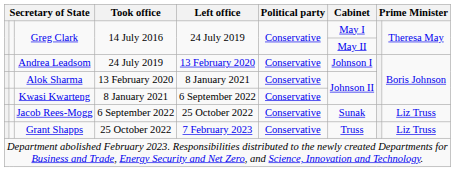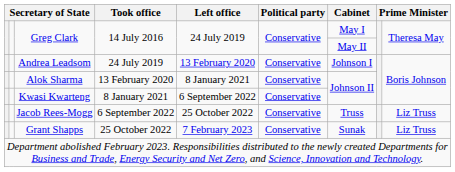(352, 113) Sunak -> (352, 113) Truss
(352, 130) Truss -> (352, 130) Sunak
